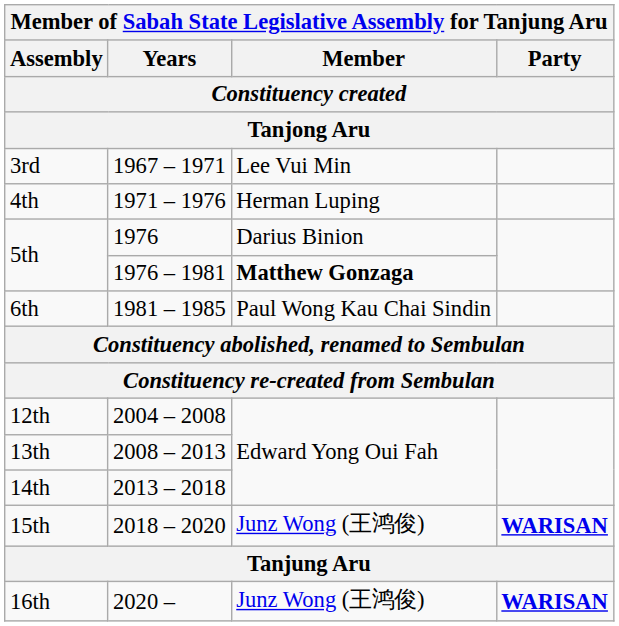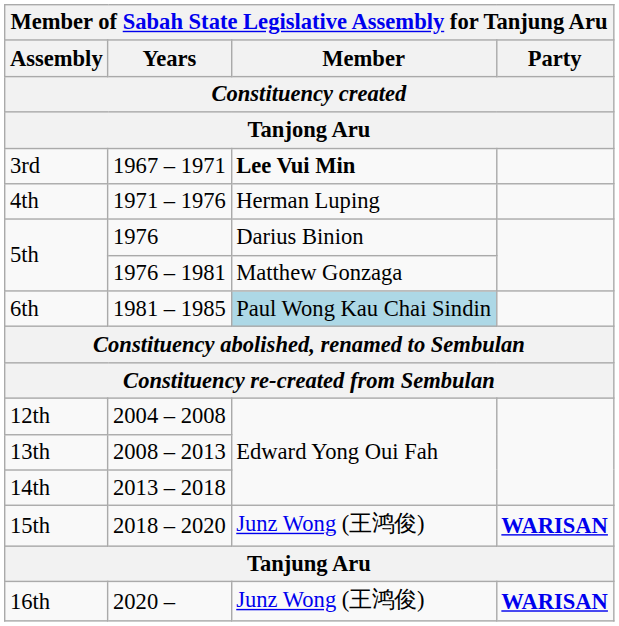(294, 165) normal -> (296, 165) bold
(325, 272) bold -> (319, 272) normal
(364, 308) no background -> (364, 308) lightblue background
